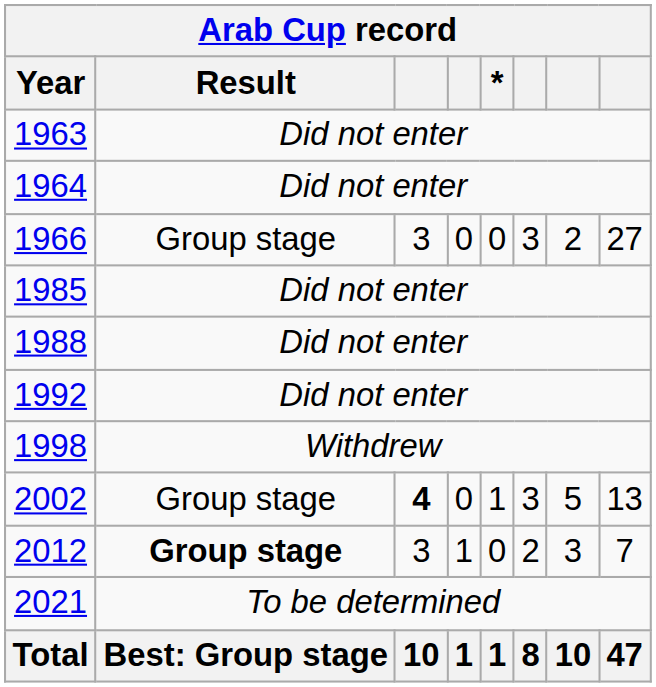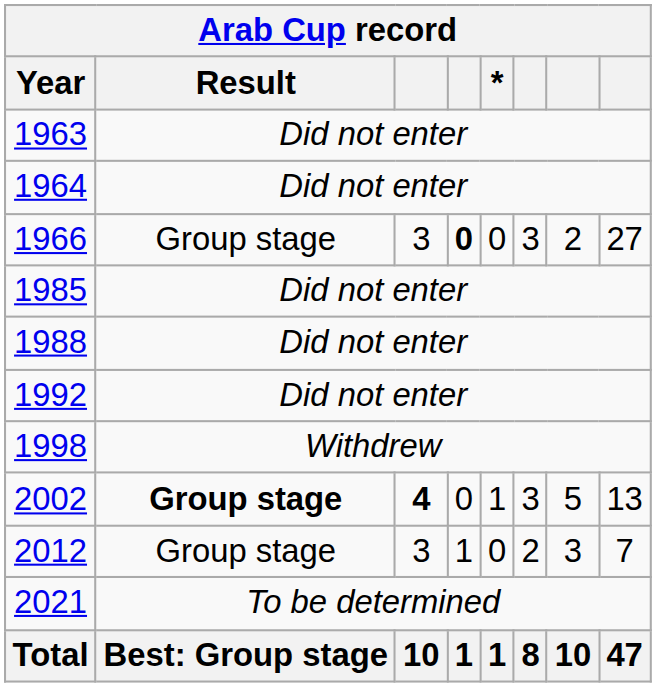(464, 238) normal -> (464, 238) bold
(246, 498) normal -> (246, 498) bold
(246, 550) bold -> (246, 550) normal
